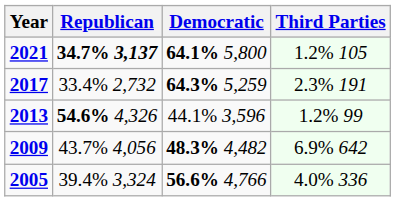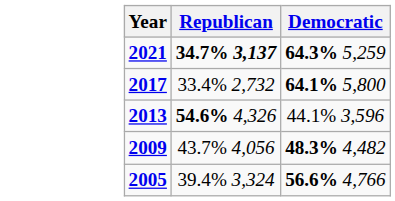- column: (331, 21)
(216, 53) 64.1% 5,800 -> (335, 53) 64.3% 5,259
(216, 84) 64.3% 5,259 -> (335, 84) 64.1% 5,800
